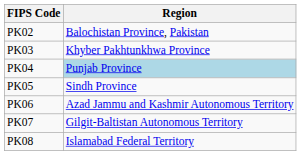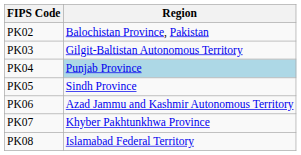(138, 50) Khyber Pakhtunkhwa Province -> (154, 50) Gilgit-Baltistan Autonomous Territory
(154, 123) Gilgit-Baltistan Autonomous Territory -> (138, 123) Khyber Pakhtunkhwa Province
